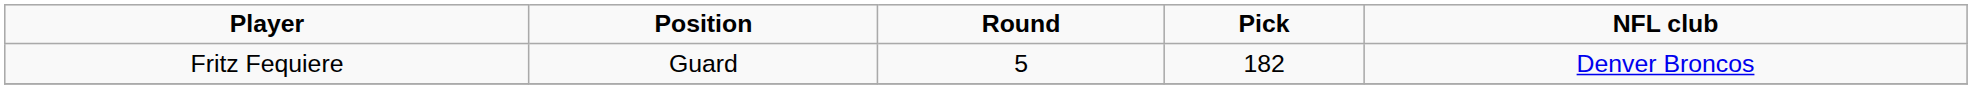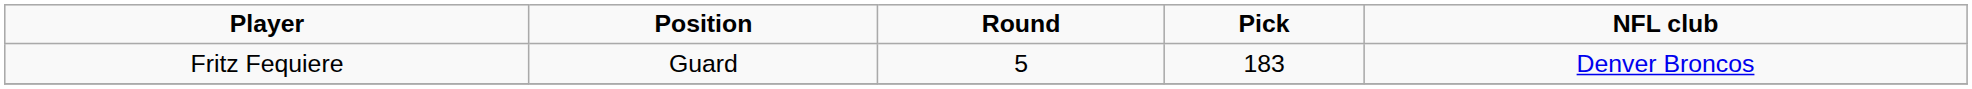(1264, 63) 182 -> (1264, 63) 183
